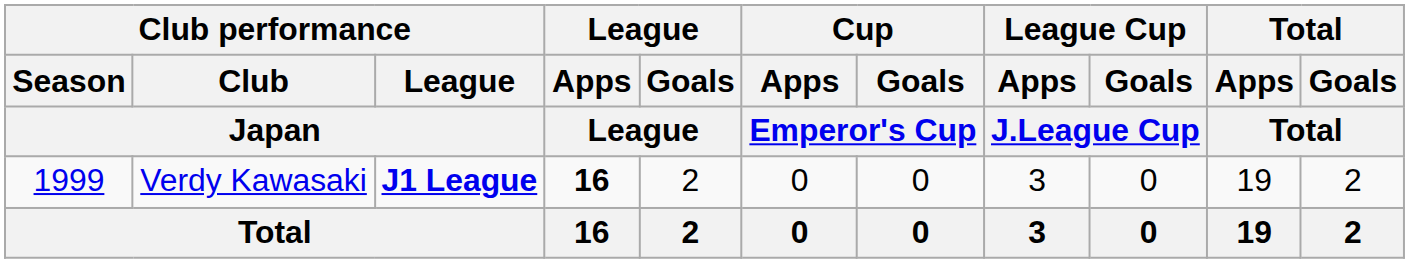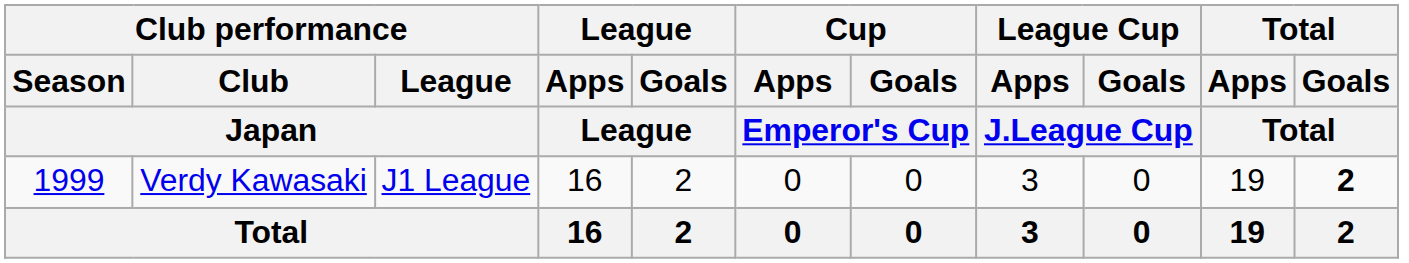(459, 181) bold -> (456, 181) normal
(592, 181) bold -> (585, 181) normal
(1353, 181) normal -> (1346, 181) bold
